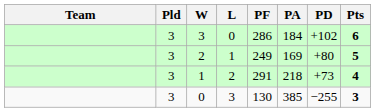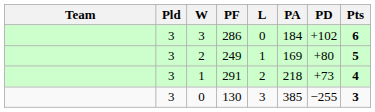columns swapped: (232, 14) <-> (262, 14)
